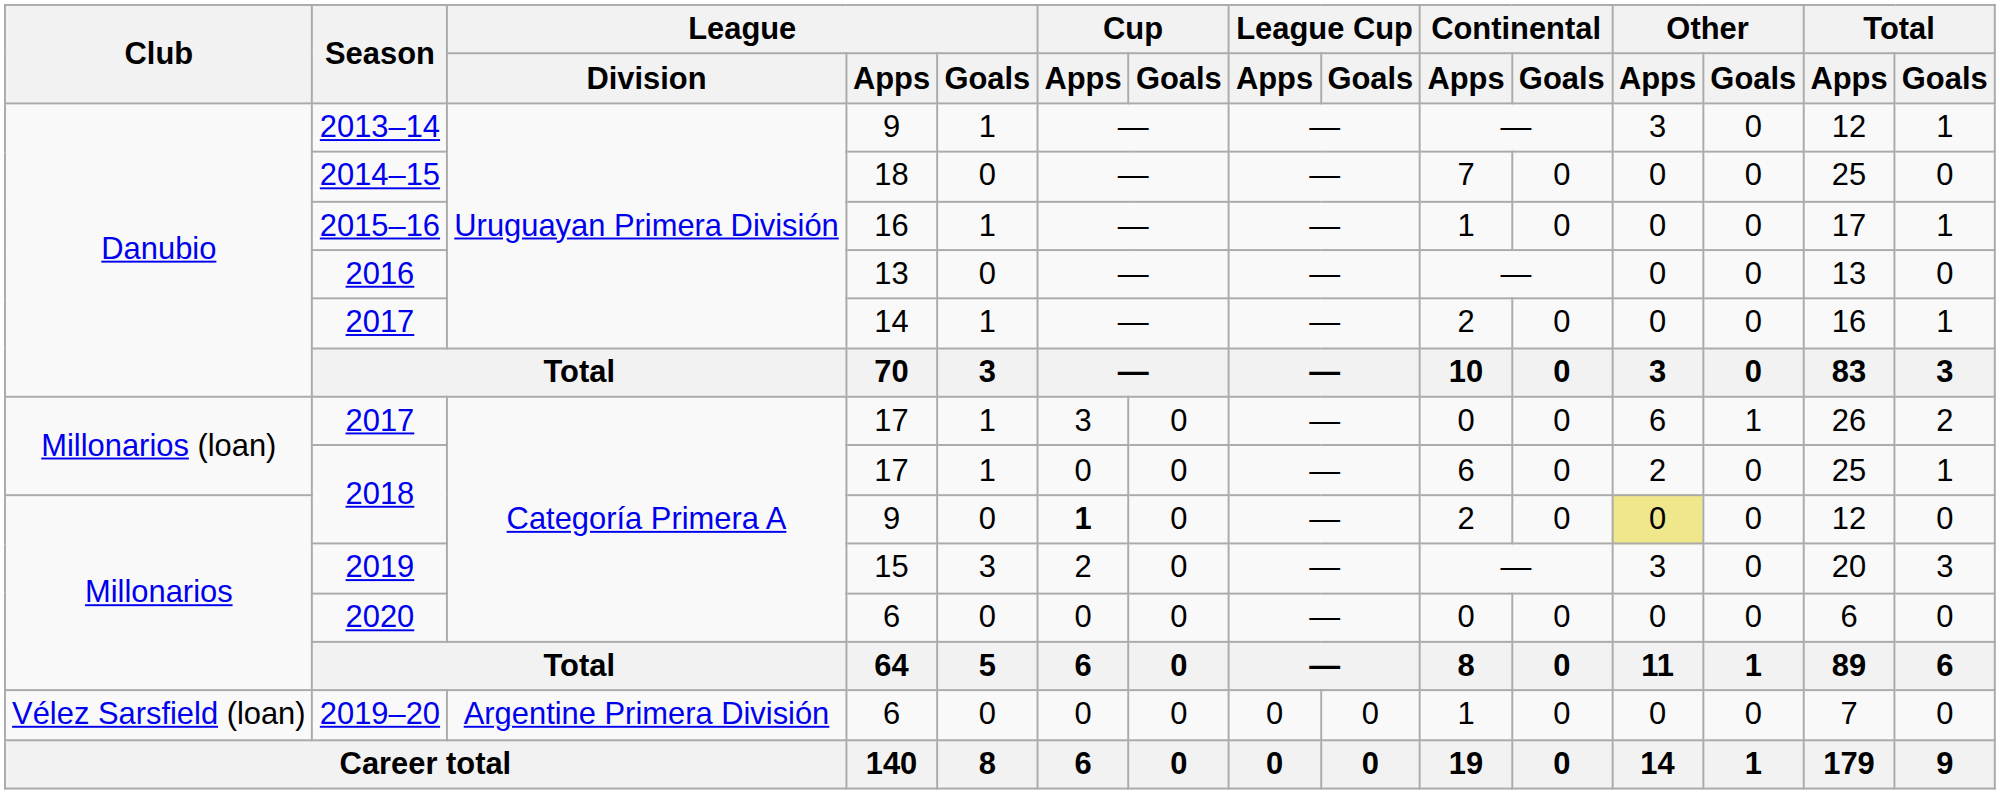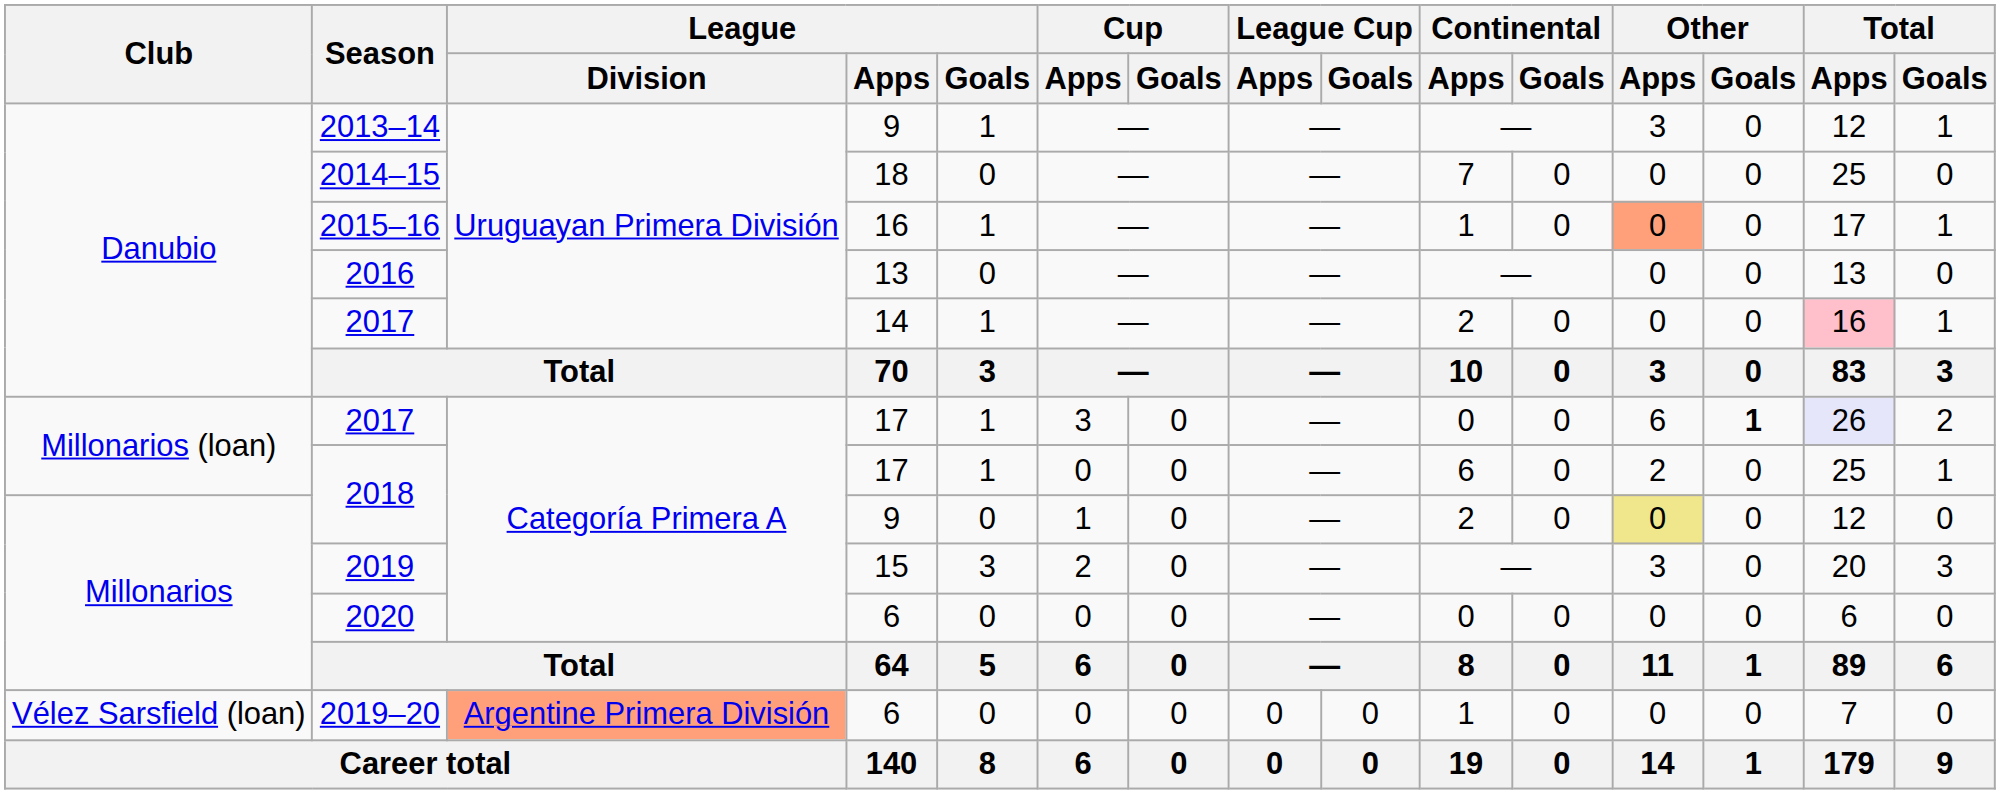(1658, 224) no background -> (1658, 224) lightsalmon background
(1849, 322) no background -> (1849, 322) pink background
(1753, 420) normal -> (1753, 420) bold
(1849, 420) no background -> (1849, 420) lavender background
(1083, 518) bold -> (1083, 518) normal
(647, 714) no background -> (647, 714) lightsalmon background
